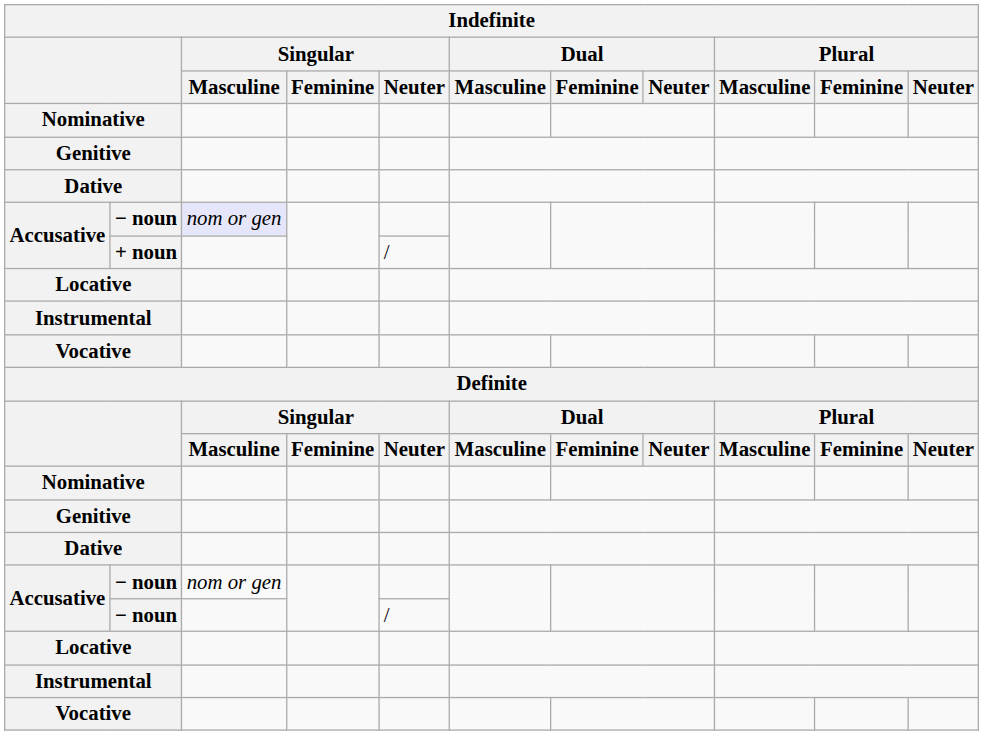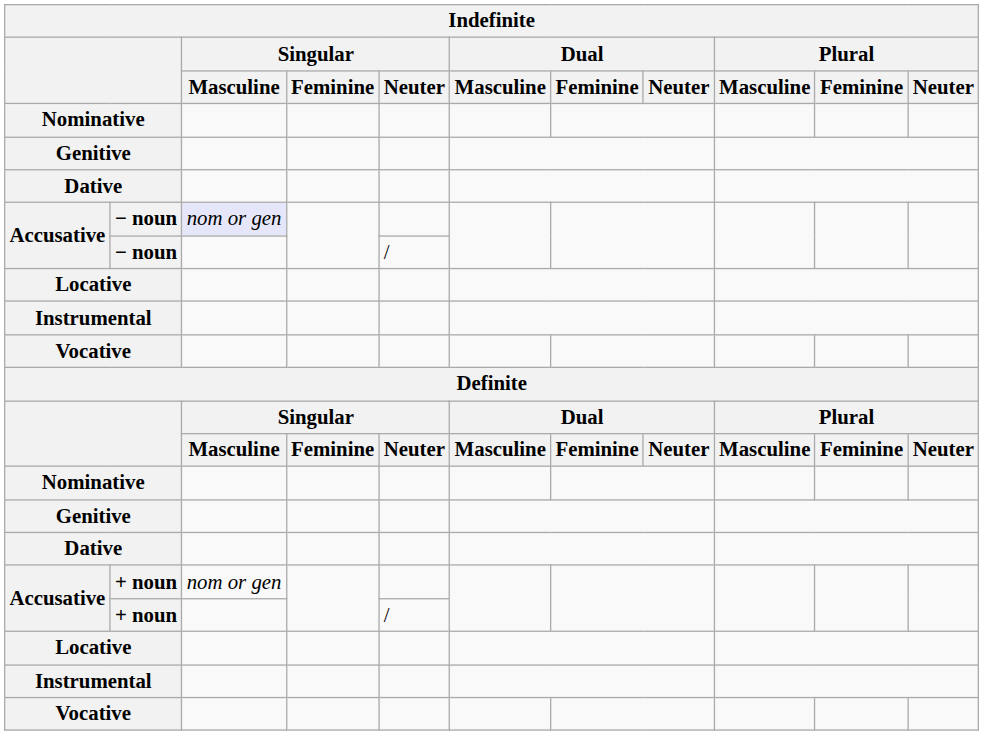(146, 251) + noun -> (146, 251) − noun
(146, 581) − noun -> (146, 581) + noun
(146, 614) − noun -> (146, 614) + noun
